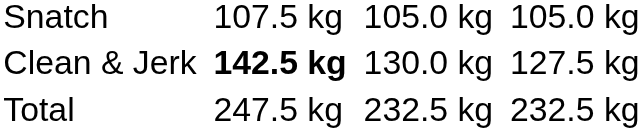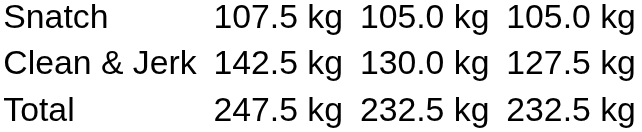(280, 63) bold -> (278, 63) normal
